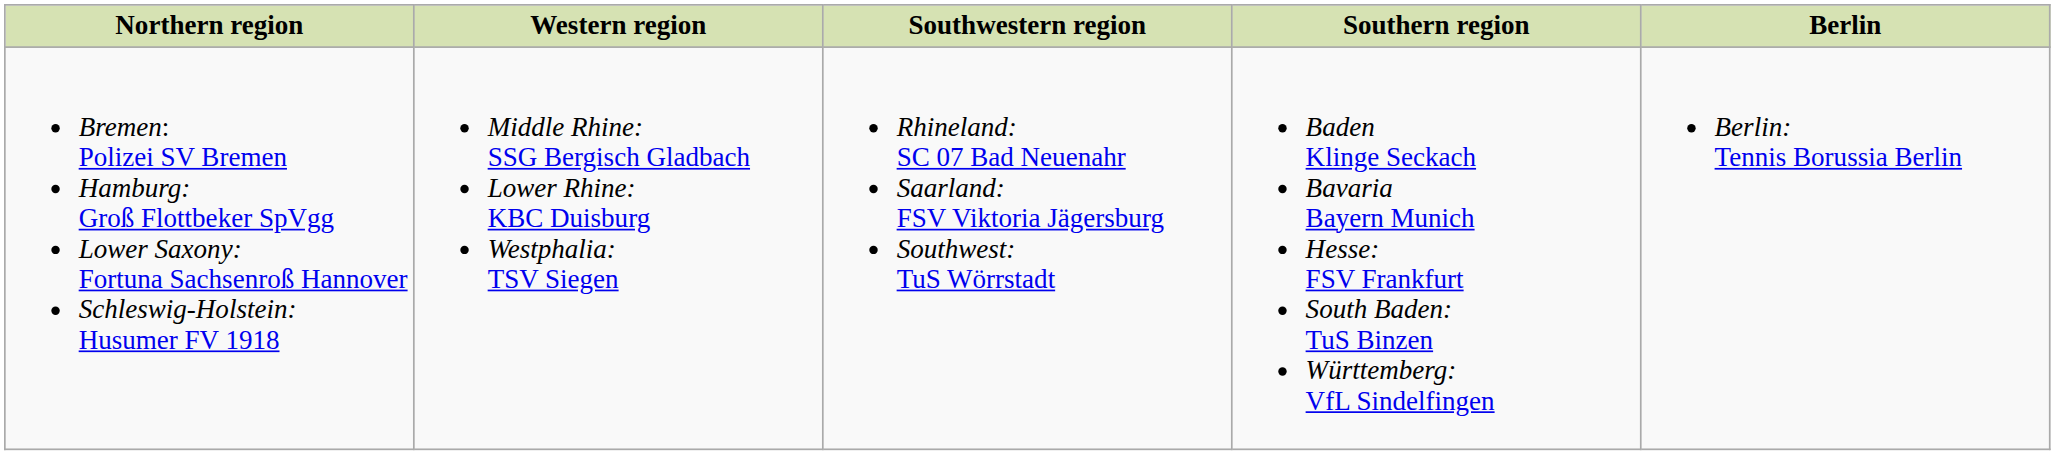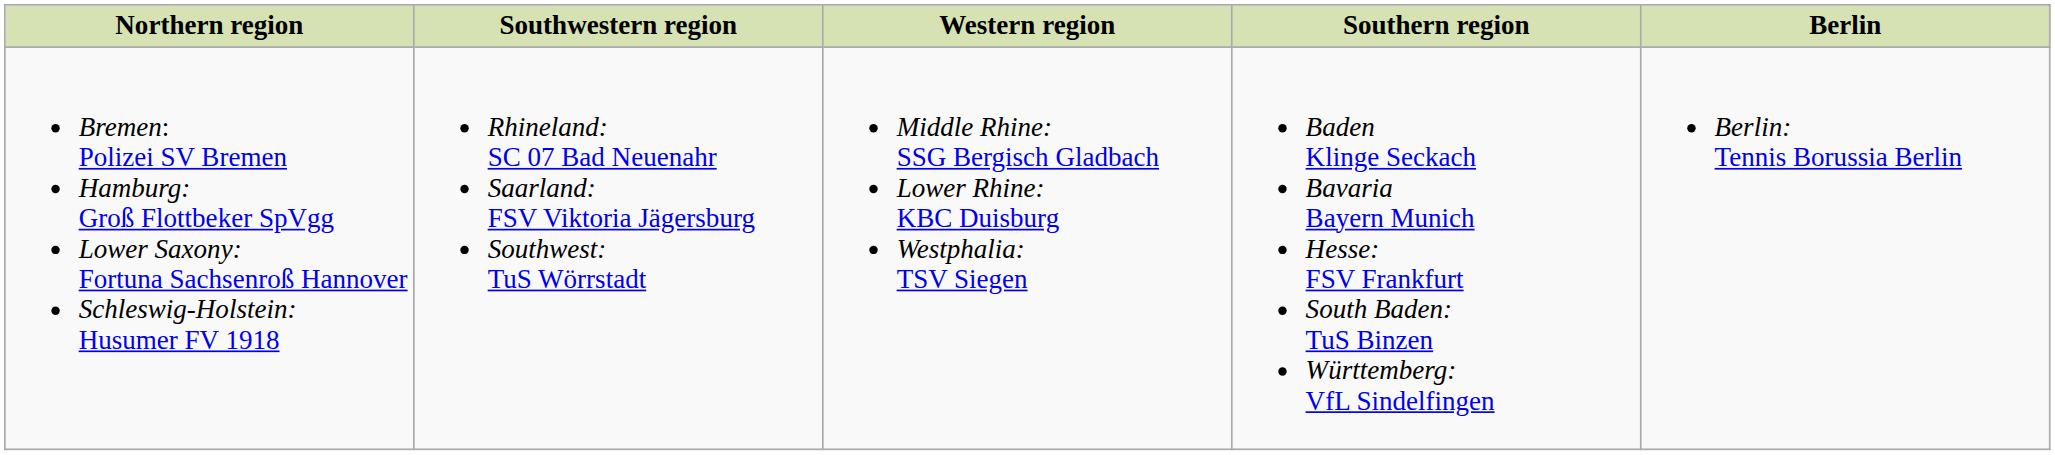columns swapped: (618, 25) <-> (1027, 25)
